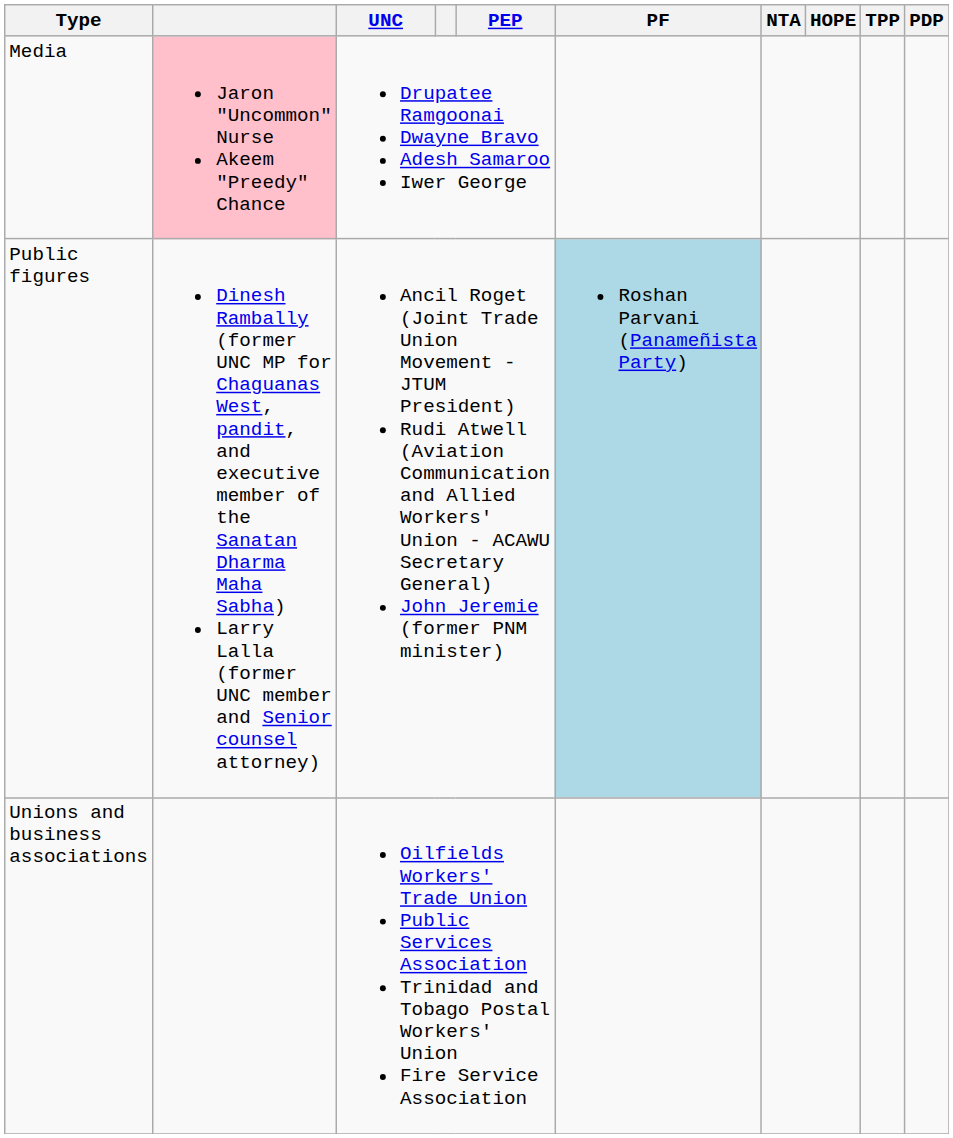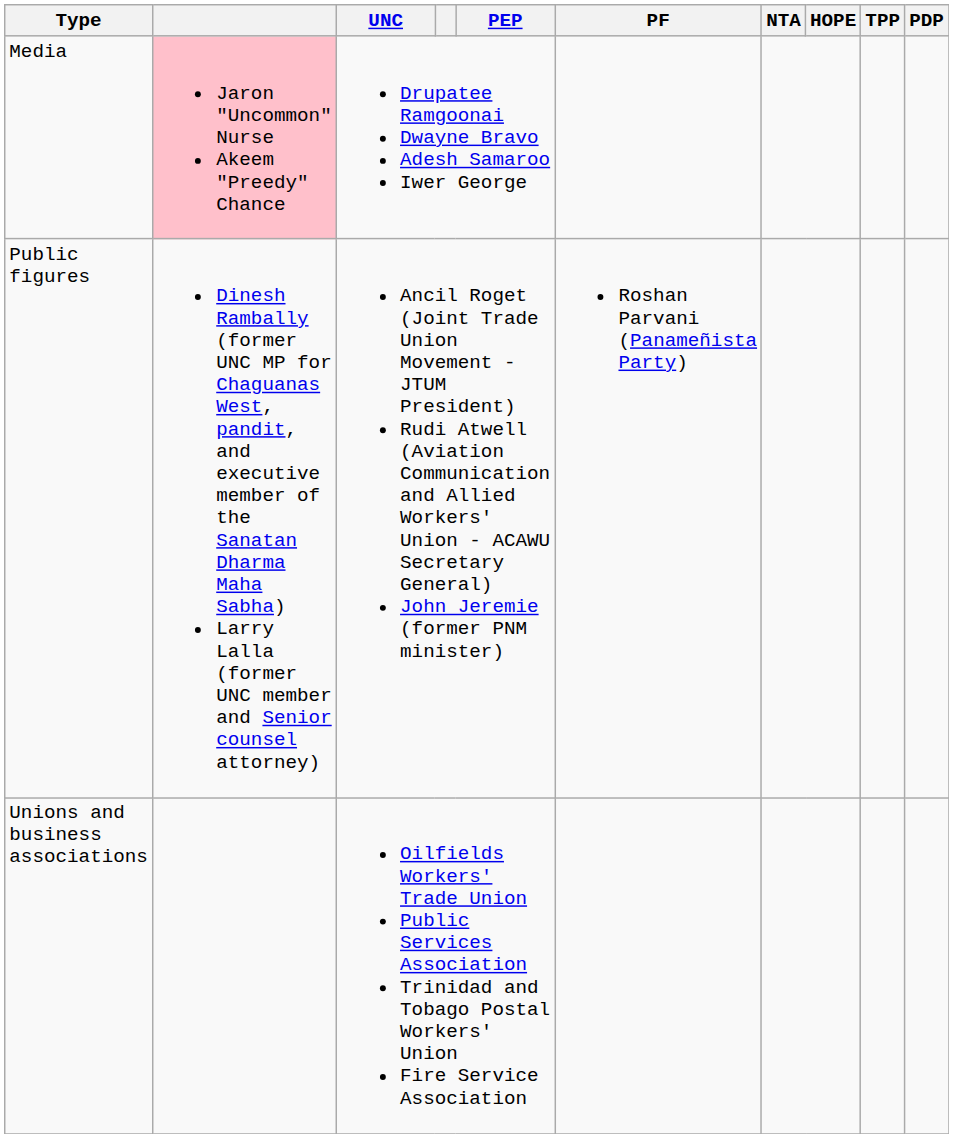(658, 330) lightblue background -> (658, 330) no background
